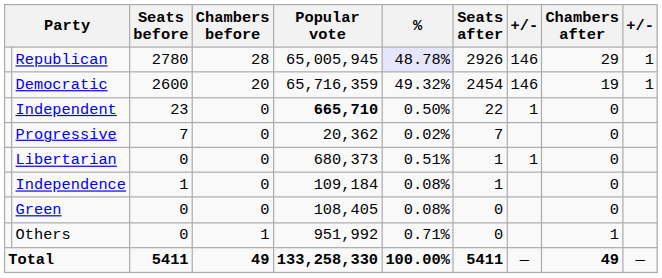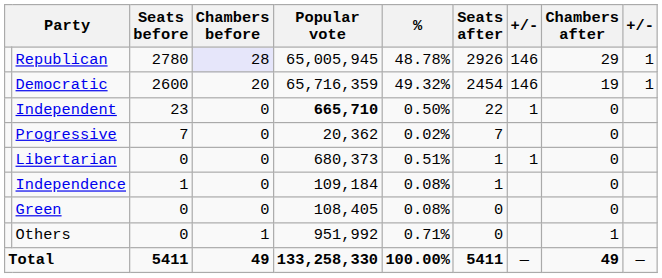(260, 60) no background -> (260, 60) lavender background
(422, 60) lavender background -> (422, 60) no background
